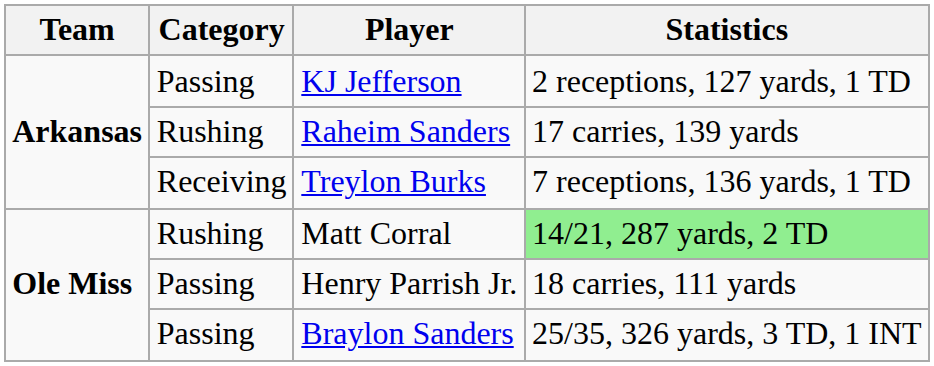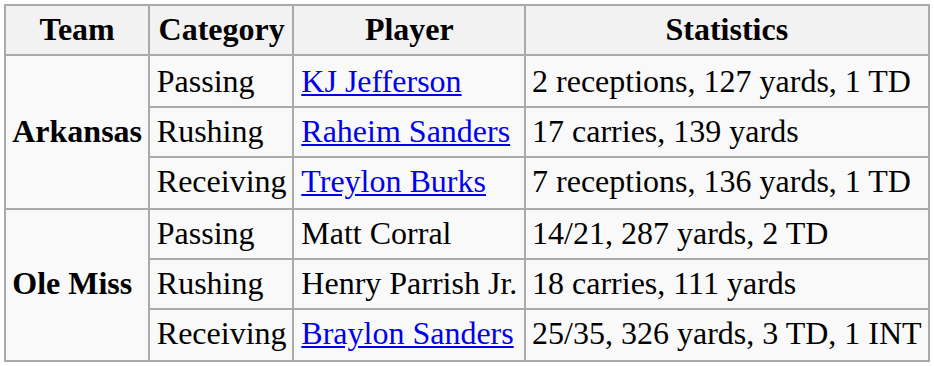(210, 232) Rushing -> (206, 232) Passing
(680, 232) lightgreen background -> (680, 232) no background
(206, 283) Passing -> (210, 283) Rushing
(206, 334) Passing -> (222, 334) Receiving
